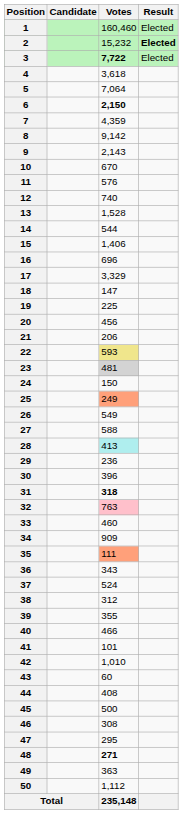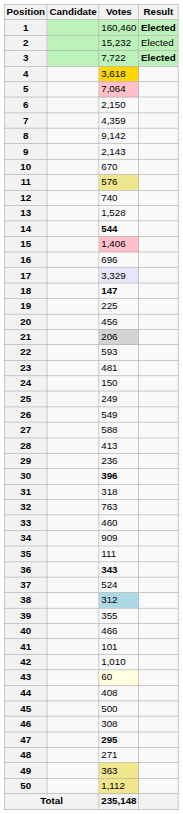(157, 27) normal -> (158, 27) bold
(158, 43) bold -> (157, 43) normal
(113, 58) bold -> (113, 58) normal
(157, 58) normal -> (158, 58) bold
(113, 74) no background -> (113, 74) gold background
(113, 89) no background -> (113, 89) pink background
(113, 105) bold -> (113, 105) normal
(109, 182) no background -> (109, 182) khaki background
(109, 228) normal -> (109, 228) bold
(113, 244) no background -> (113, 244) pink background
(113, 275) no background -> (113, 275) lavender background
(109, 290) normal -> (109, 290) bold
(109, 337) no background -> (109, 337) lightgrey background
(109, 352) khaki background -> (109, 352) no background
(109, 368) lightgrey background -> (109, 368) no background
(109, 399) lightsalmon background -> (109, 399) no background
(109, 445) paleturquoise background -> (109, 445) no background
(109, 476) normal -> (109, 476) bold
(109, 492) bold -> (109, 492) normal
(109, 507) pink background -> (109, 507) no background
(109, 553) lightsalmon background -> (109, 553) no background
(109, 569) normal -> (109, 569) bold
(109, 600) no background -> (109, 600) lightblue background
(107, 677) no background -> (107, 677) lightyellow background
(109, 739) normal -> (109, 739) bold
(109, 755) bold -> (109, 755) normal
(109, 770) no background -> (109, 770) khaki background
(113, 786) no background -> (113, 786) khaki background
